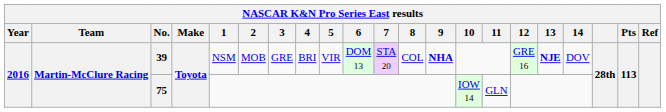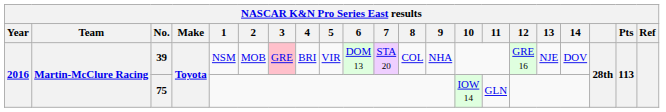(282, 58) no background -> (282, 58) pink background
(441, 58) bold -> (440, 58) normal
(550, 58) bold -> (549, 58) normal
